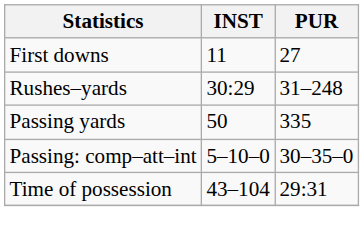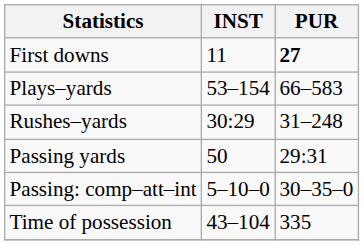(290, 54) normal -> (290, 54) bold
+ row: (61, 88)
(295, 121) 335 -> (304, 155) 29:31
(304, 188) 29:31 -> (295, 222) 335
